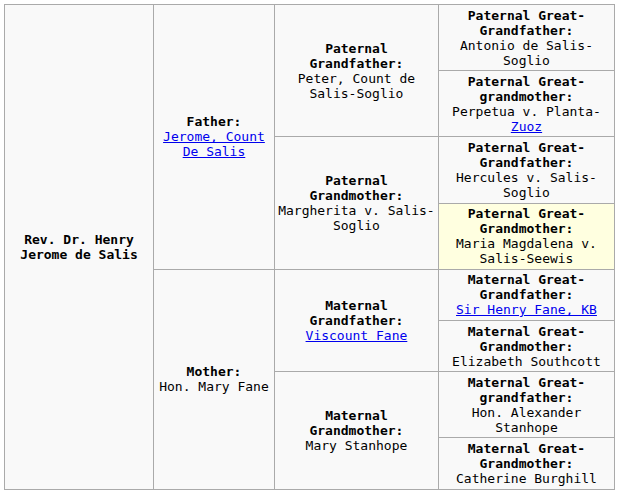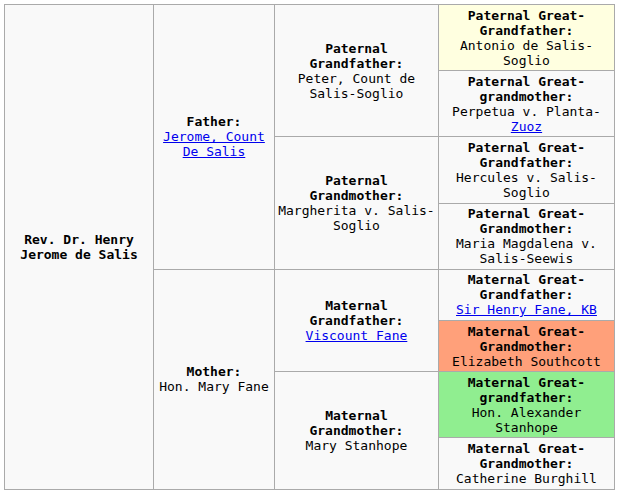(526, 38) no background -> (526, 38) lightyellow background
(526, 236) lightyellow background -> (526, 236) no background
(526, 346) no background -> (526, 346) lightsalmon background
(526, 405) no background -> (526, 405) lightgreen background
